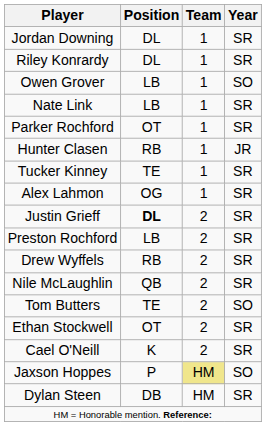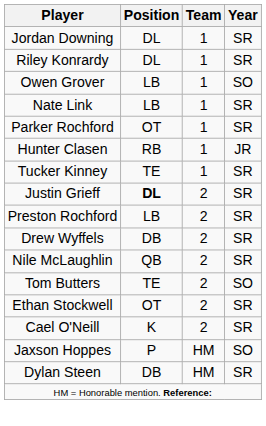- row: (62, 194)
(152, 261) RB -> (152, 238) DB
(204, 372) khaki background -> (204, 350) no background
